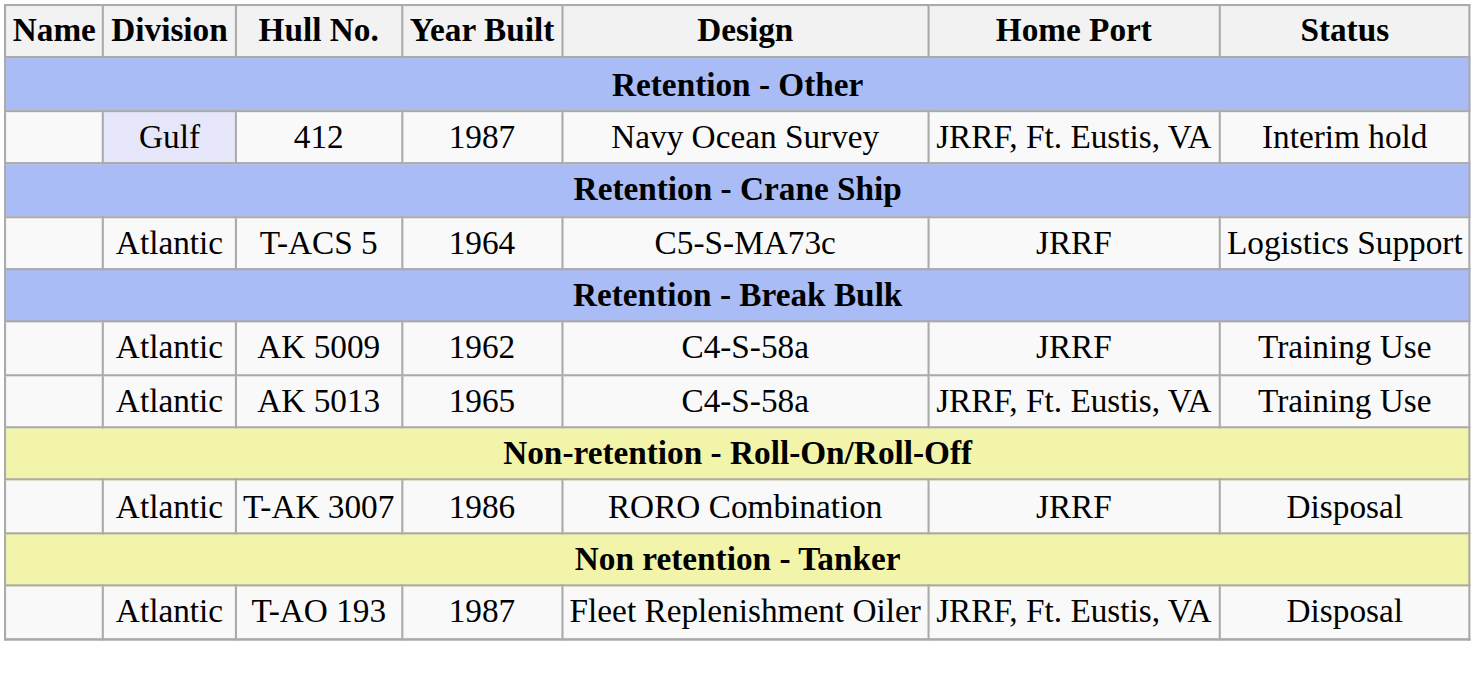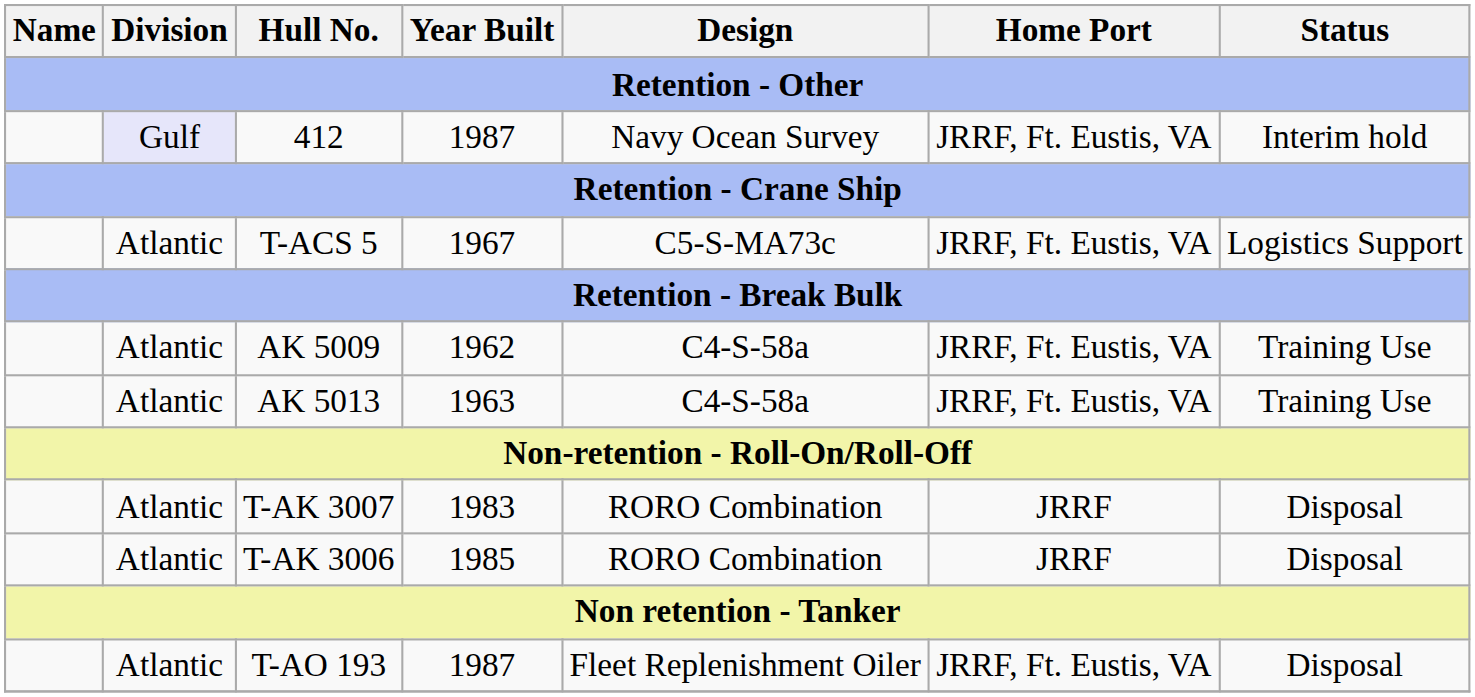(482, 242) 1964 -> (482, 242) 1967
(1074, 242) JRRF -> (1074, 242) JRRF, Ft. Eustis, VA
(1074, 347) JRRF -> (1074, 347) JRRF, Ft. Eustis, VA
(482, 400) 1965 -> (482, 400) 1963
(482, 505) 1986 -> (482, 505) 1983
+ row: (319, 558)
